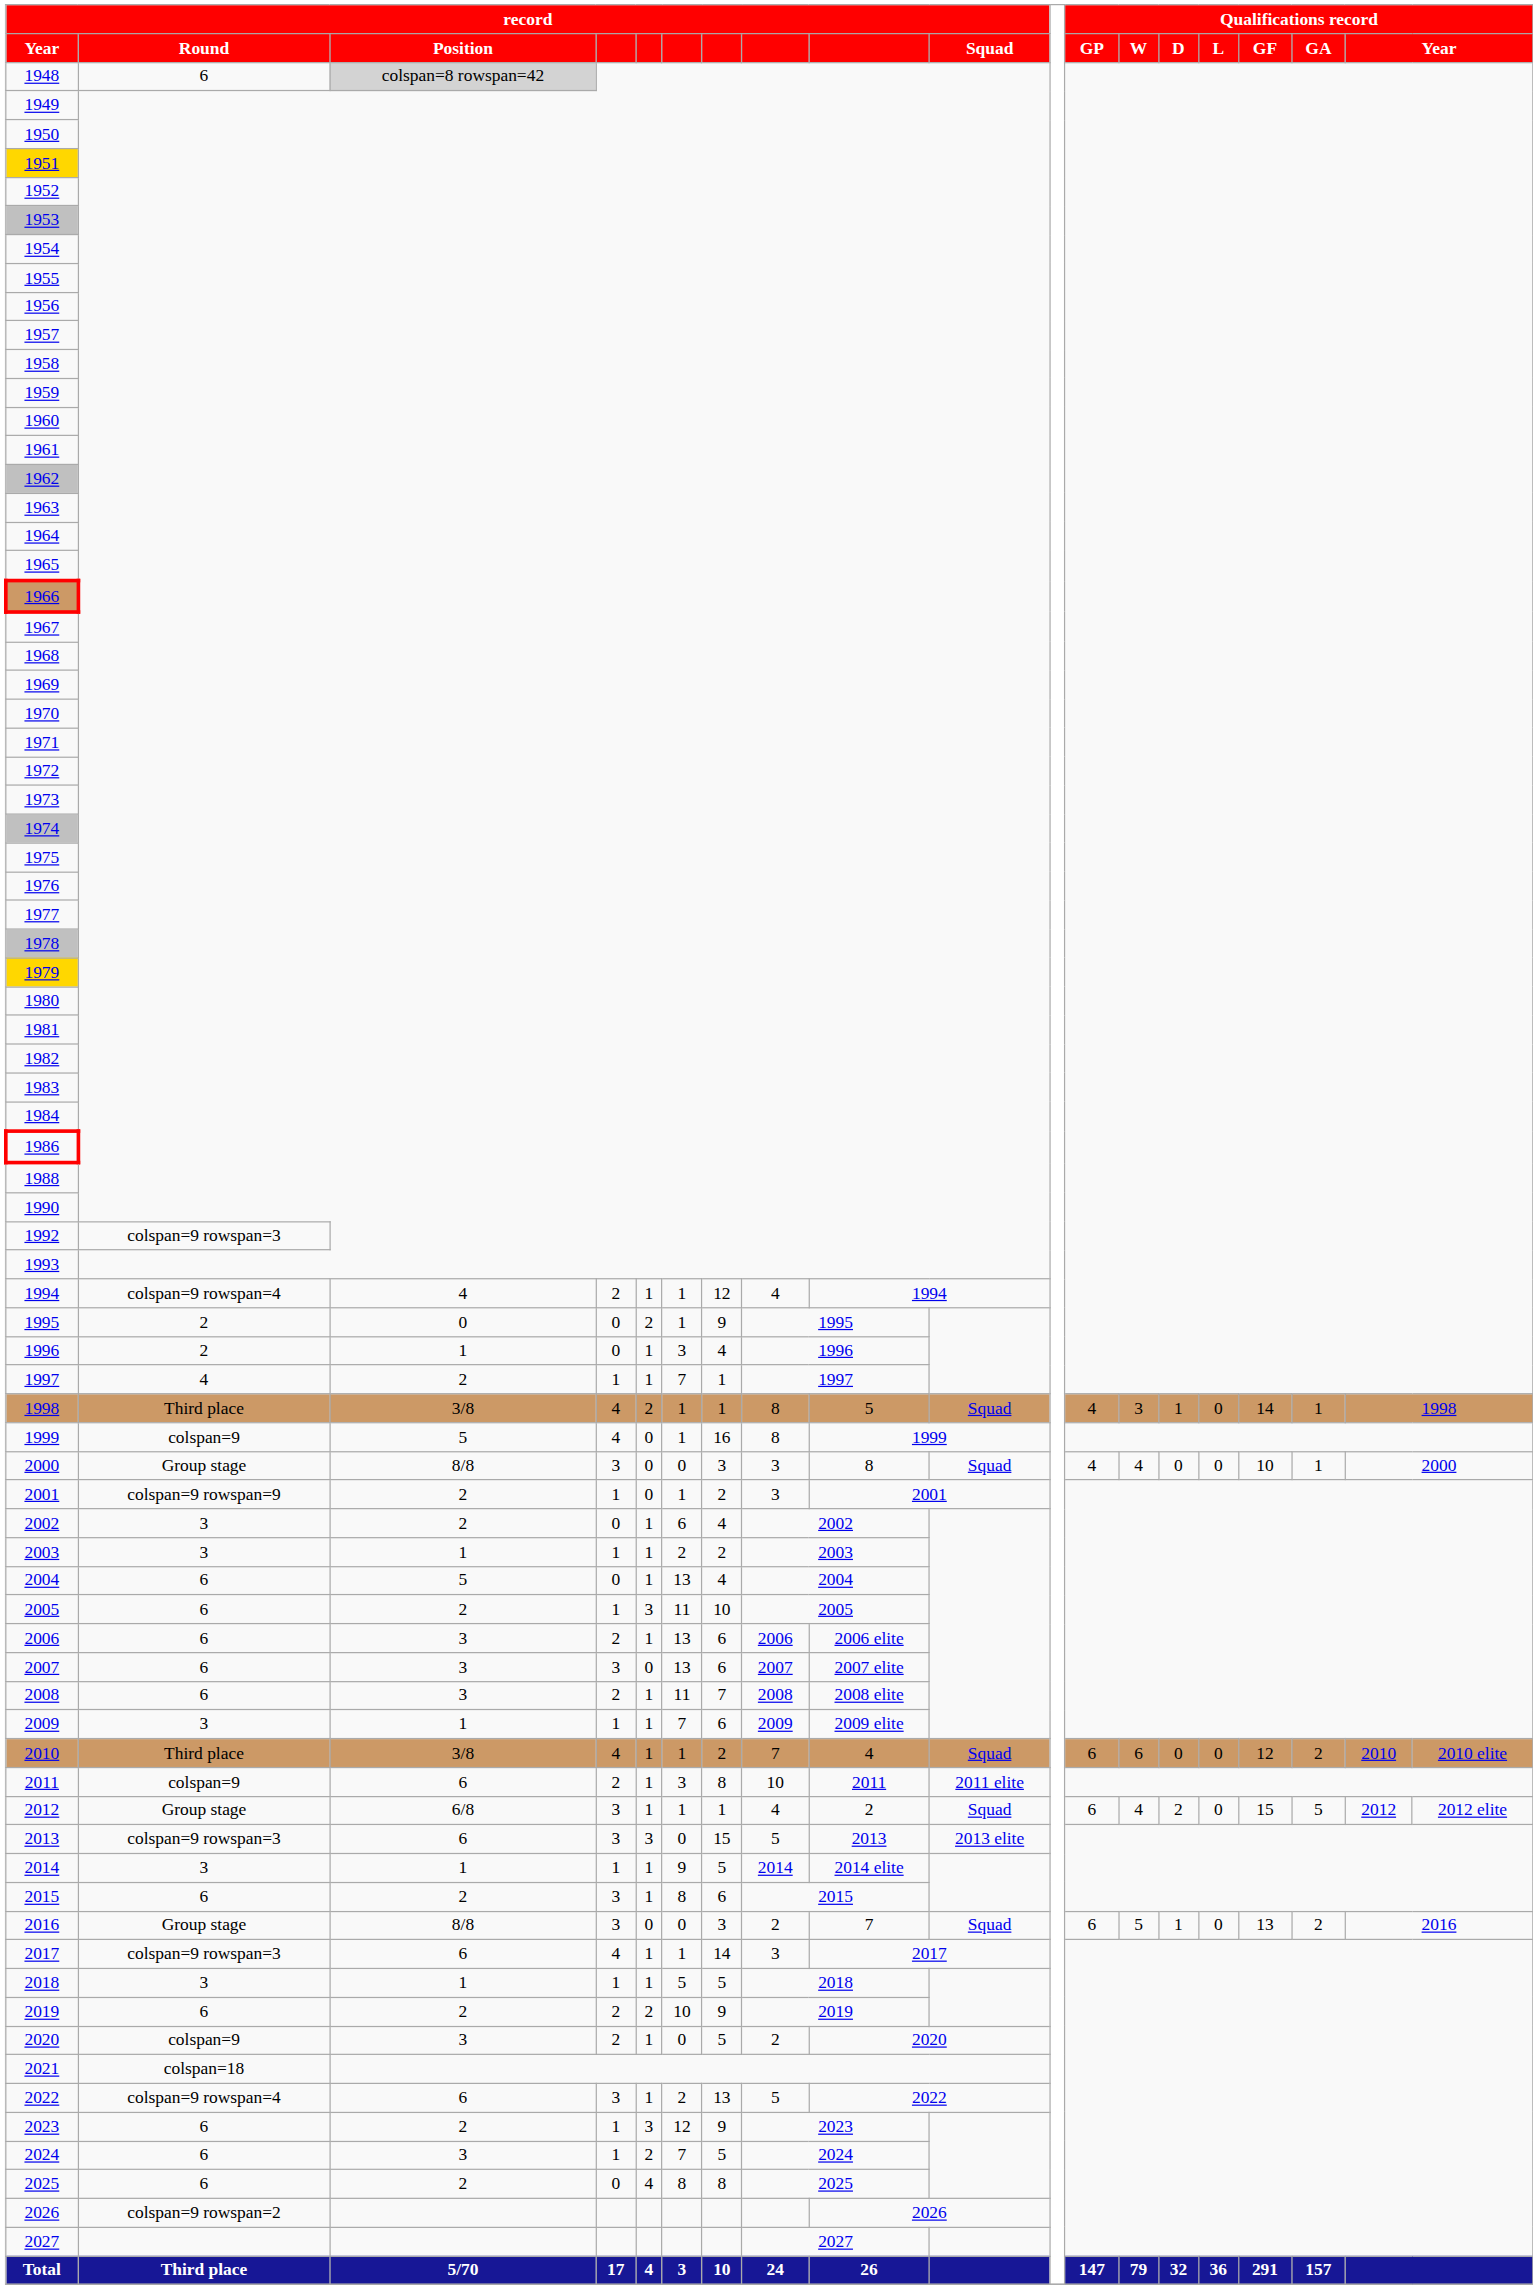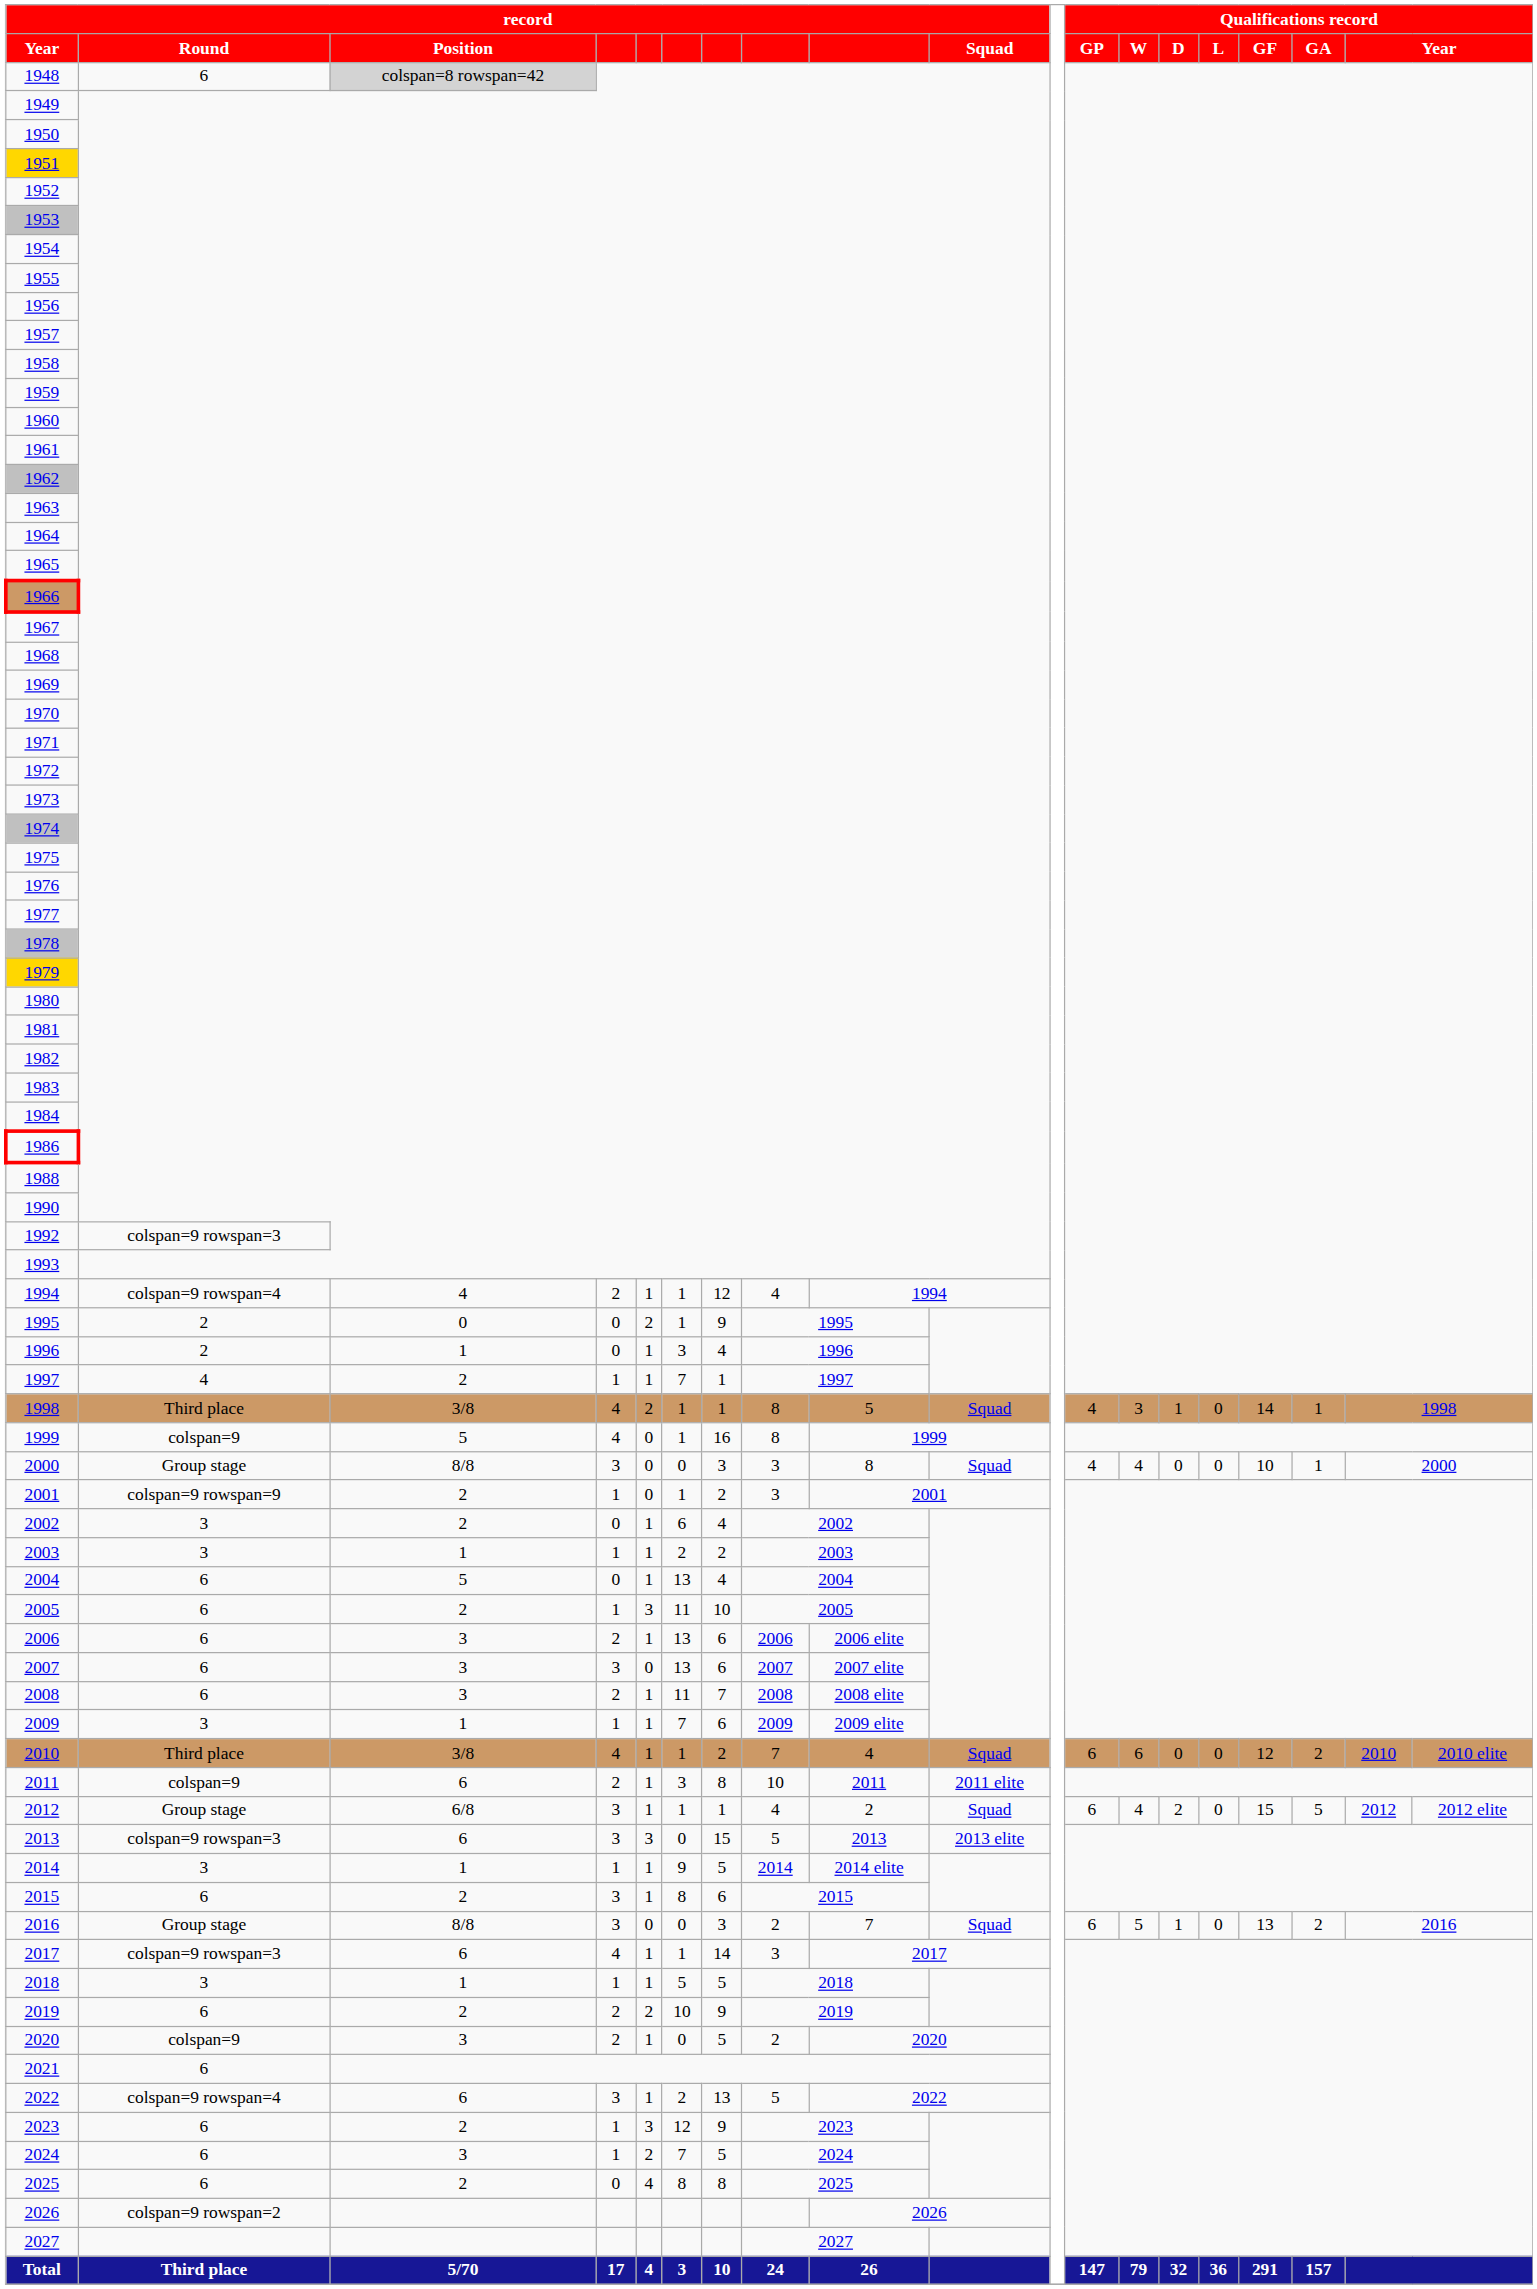(204, 2069) colspan=18 -> (204, 2069) 6
